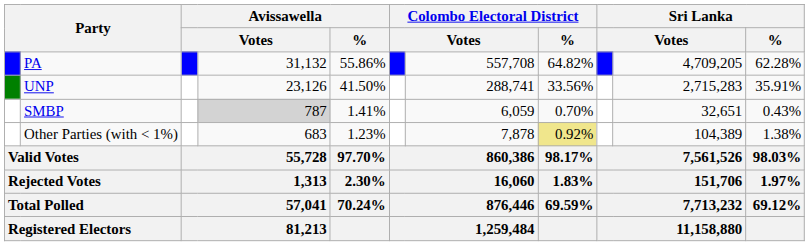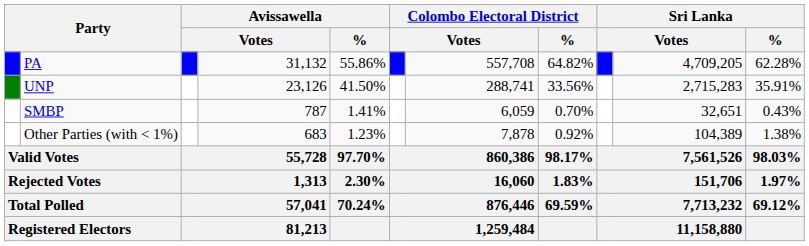(316, 110) lightgrey background -> (316, 110) no background
(574, 134) khaki background -> (574, 134) no background
